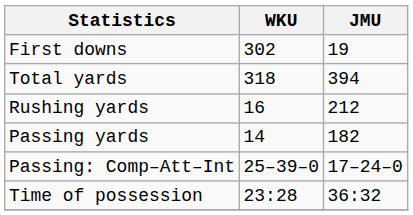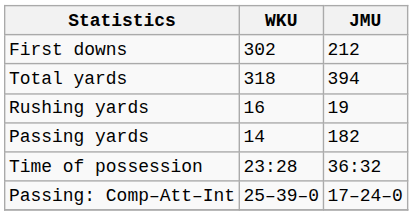(338, 49) 19 -> (344, 49) 212
(344, 108) 212 -> (338, 108) 19
rows swapped: (122, 166) <-> (106, 196)
